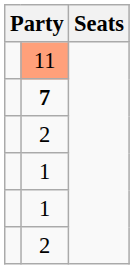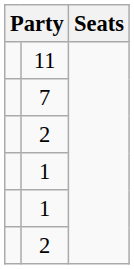(45, 60) lightsalmon background -> (45, 60) no background
(45, 97) bold -> (45, 97) normal
